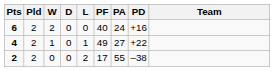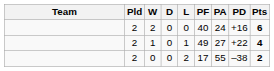columns swapped: (209, 12) <-> (14, 12)
